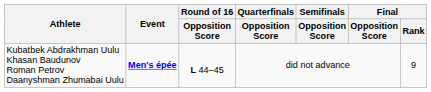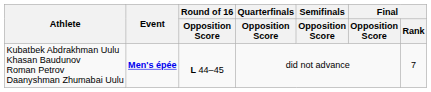(413, 66) 9 -> (413, 66) 7
